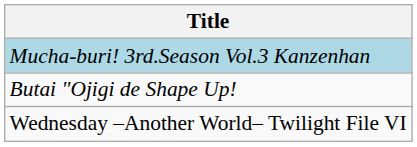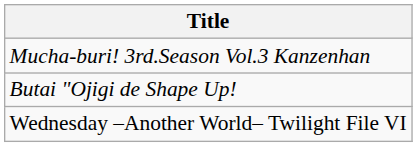(190, 55) lightblue background -> (190, 55) no background
